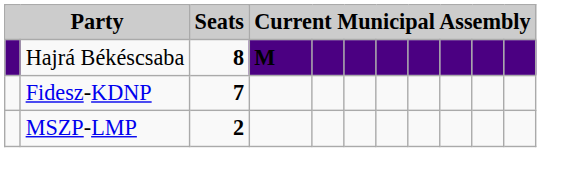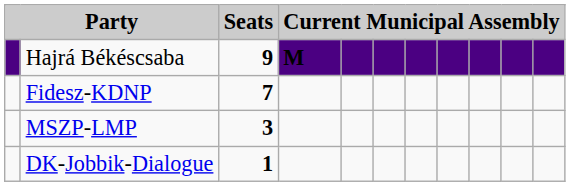(238, 57) 8 -> (268, 57) 9
(238, 127) 2 -> (268, 127) 3
+ row: (120, 163)
